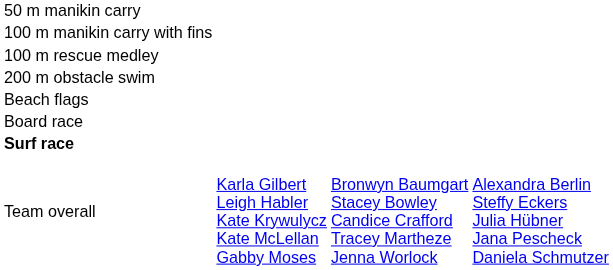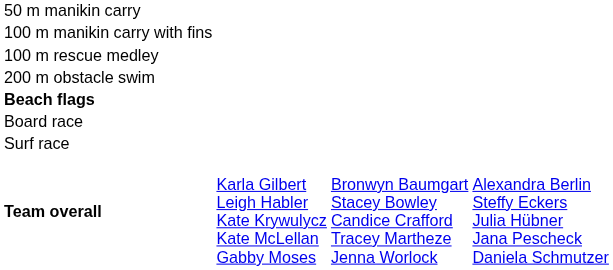(46, 99) normal -> (49, 99) bold
(39, 144) bold -> (37, 144) normal
(50, 212) normal -> (53, 212) bold
